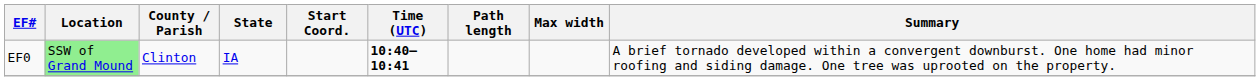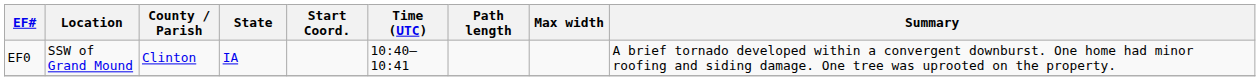(90, 58) lightgreen background -> (90, 58) no background
(394, 58) bold -> (394, 58) normal
